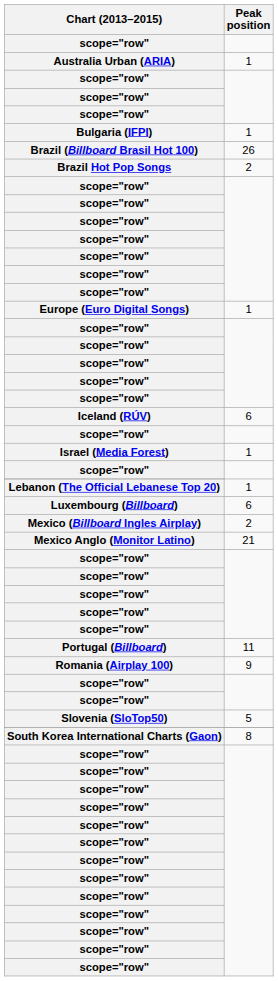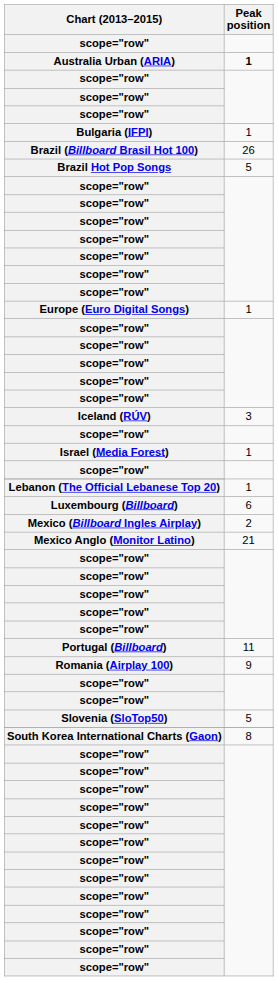(249, 61) normal -> (249, 61) bold
(249, 168) 2 -> (249, 168) 5
(249, 416) 6 -> (249, 416) 3
